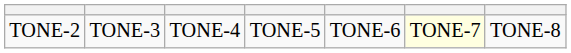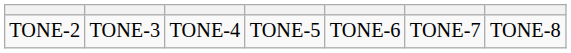(445, 31) lightyellow background -> (445, 31) no background
